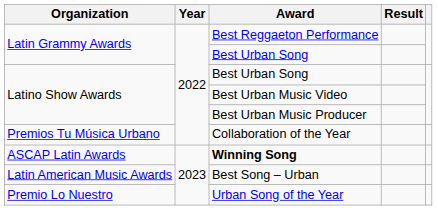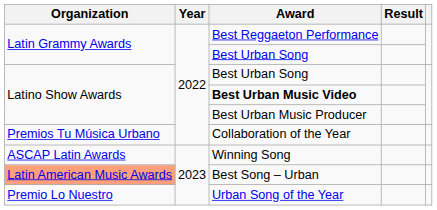(280, 94) normal -> (284, 94) bold
(254, 154) bold -> (251, 154) normal
(90, 174) no background -> (90, 174) lightsalmon background
